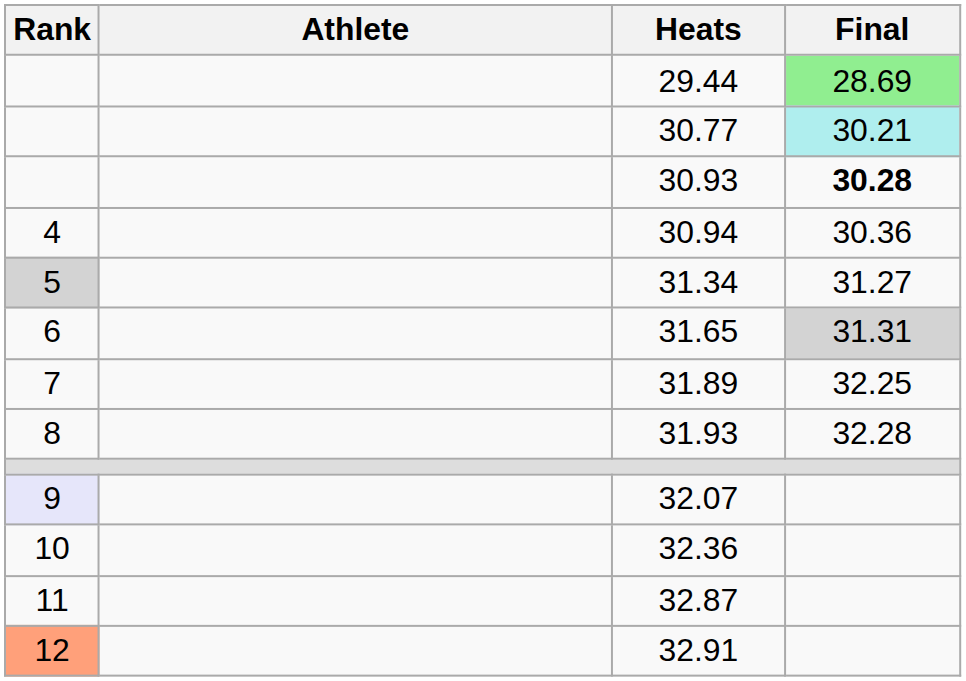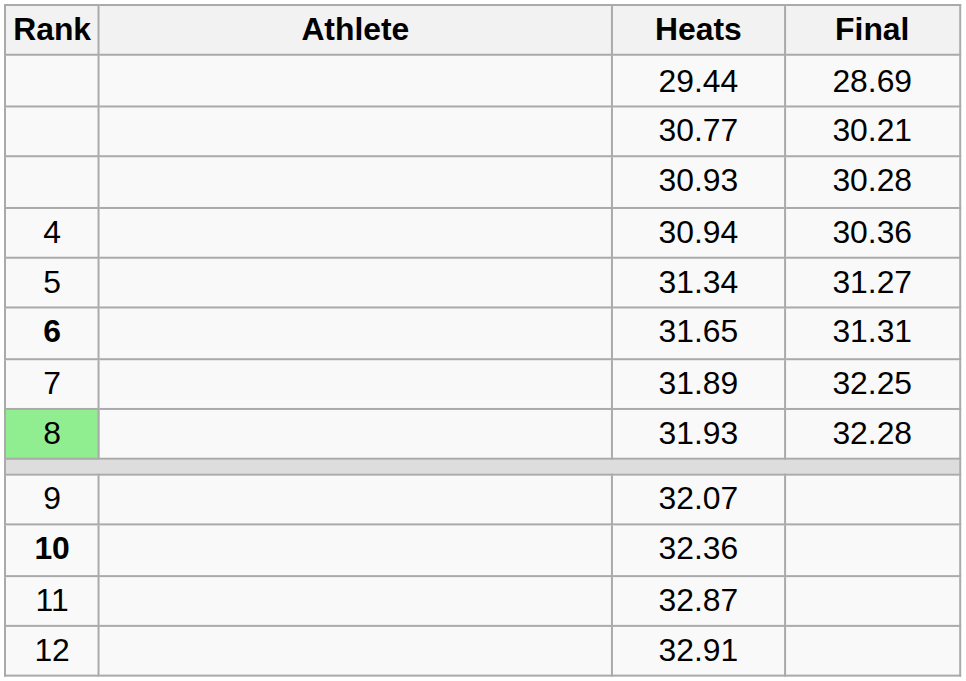(872, 80) lightgreen background -> (872, 80) no background
(872, 130) paleturquoise background -> (872, 130) no background
(872, 181) bold -> (872, 181) normal
(52, 282) lightgrey background -> (52, 282) no background
(52, 332) normal -> (52, 332) bold
(872, 332) lightgrey background -> (872, 332) no background
(52, 433) no background -> (52, 433) lightgreen background
(52, 498) lavender background -> (52, 498) no background
(52, 549) normal -> (52, 549) bold
(52, 650) lightsalmon background -> (52, 650) no background
